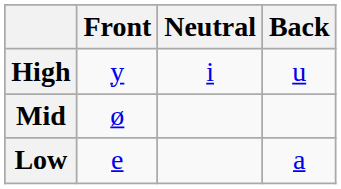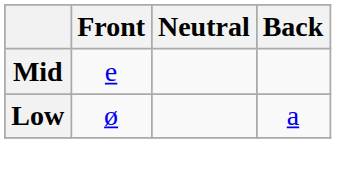- row: (41, 71)
(117, 115) ø -> (111, 71) e
(117, 159) e -> (111, 115) ø
